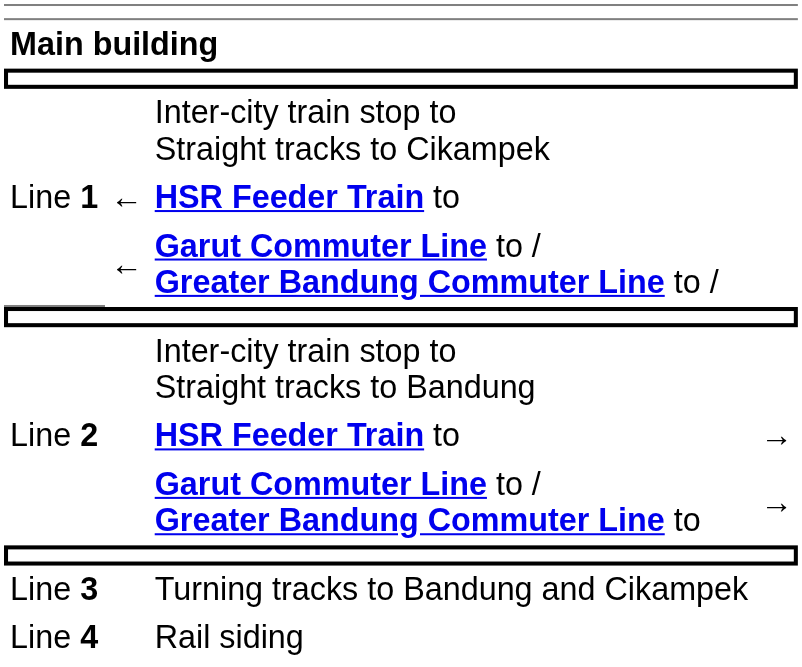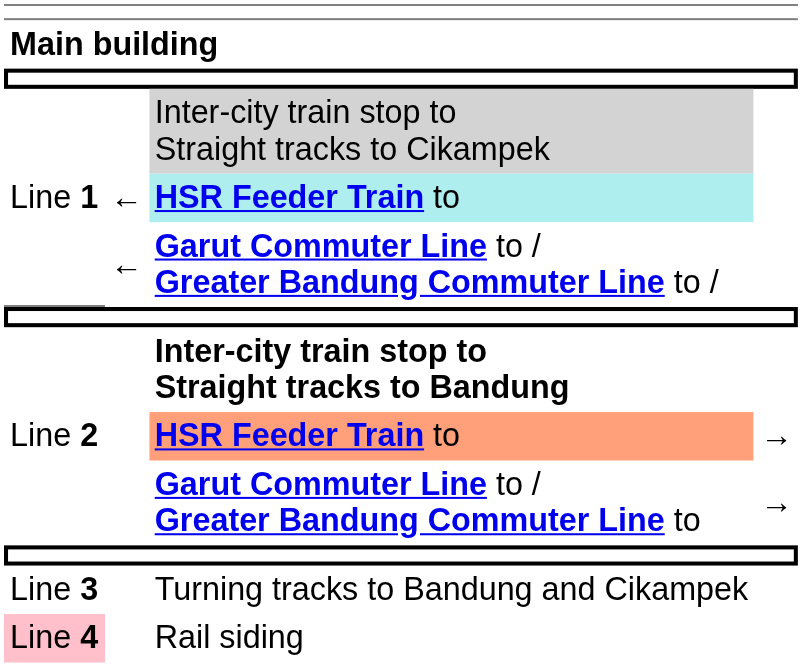(352, 130) no background -> (352, 130) lightgrey background
(307, 197) no background -> (307, 197) paleturquoise background
(345, 369) normal -> (362, 369) bold
(307, 435) no background -> (307, 435) lightsalmon background
(54, 637) no background -> (54, 637) pink background
